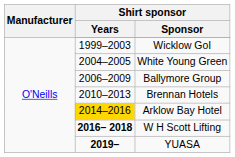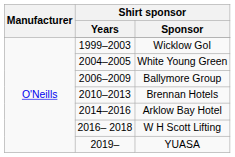(105, 111) gold background -> (105, 111) no background
(105, 128) bold -> (105, 128) normal
(105, 144) bold -> (105, 144) normal
